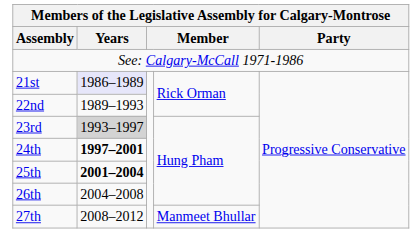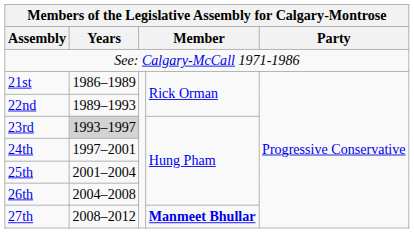(112, 82) lavender background -> (104, 82) no background
(112, 149) bold -> (104, 149) normal
(112, 172) bold -> (104, 172) normal
(206, 216) normal -> (202, 216) bold
